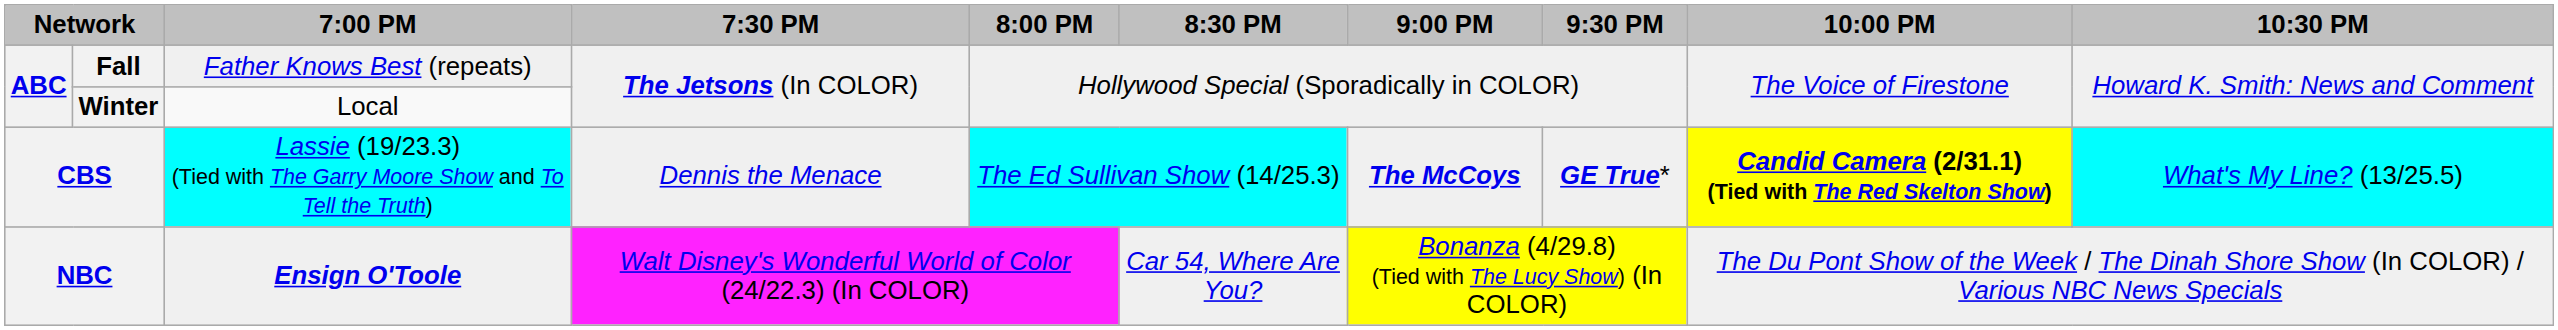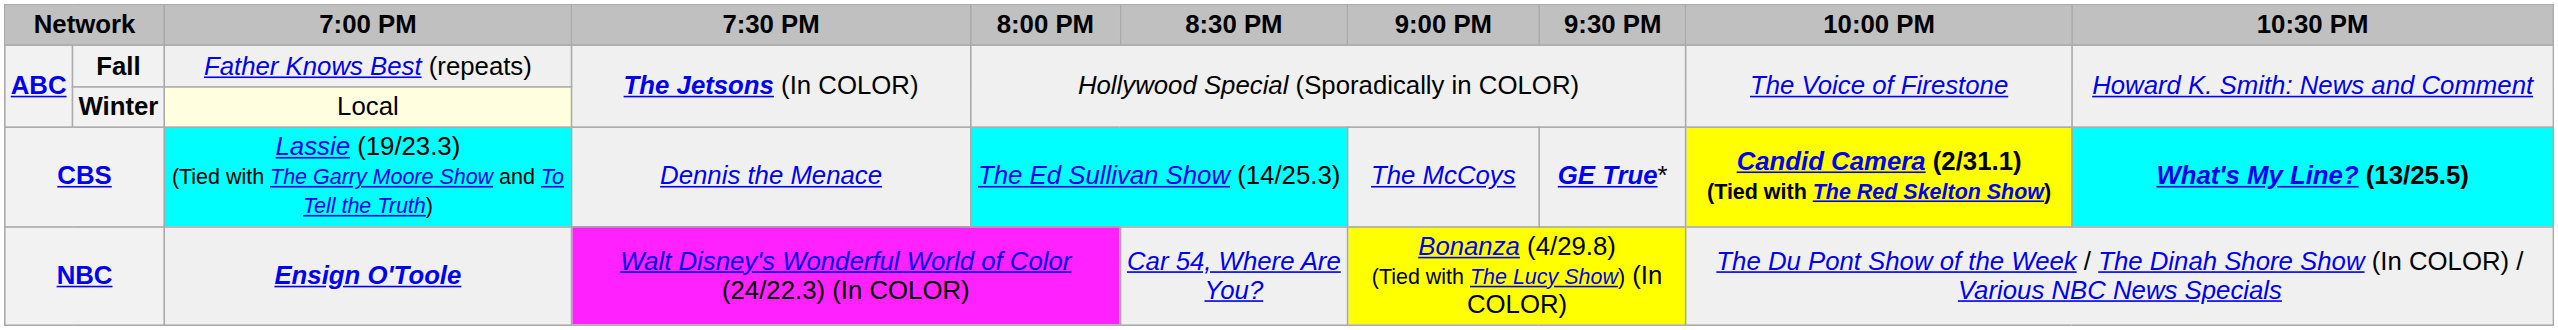(368, 106) no background -> (368, 106) lightyellow background
(1445, 176) bold -> (1443, 176) normal
(2313, 176) normal -> (2313, 176) bold
